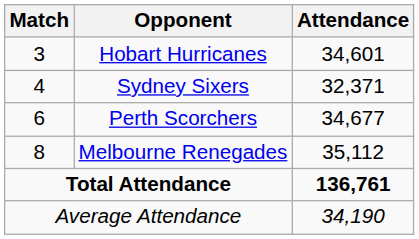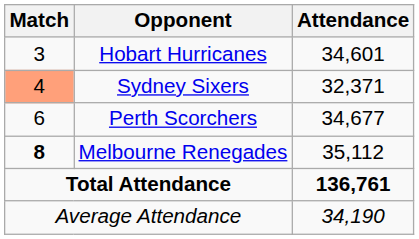(39, 86) no background -> (39, 86) lightsalmon background
(39, 151) normal -> (39, 151) bold
